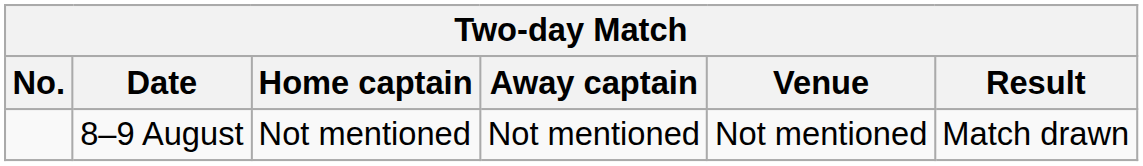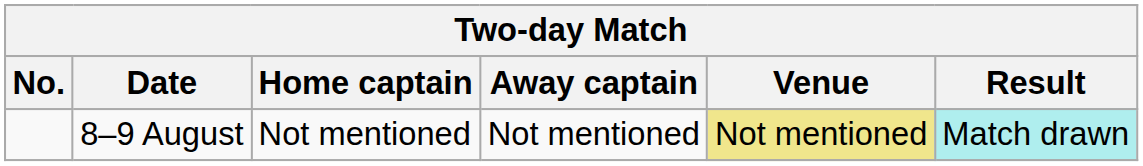(821, 133) no background -> (821, 133) khaki background
(1036, 133) no background -> (1036, 133) paleturquoise background
